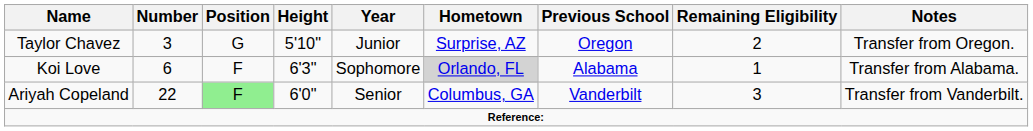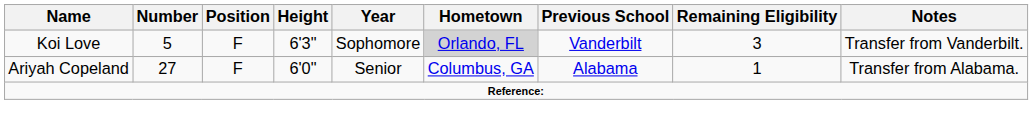- row: (69, 43)
(167, 69) 6 -> (167, 43) 5
(605, 69) Alabama -> (605, 43) Vanderbilt
(757, 69) 1 -> (757, 43) 3
(934, 69) Transfer from Alabama. -> (934, 43) Transfer from Vanderbilt.
(167, 95) 22 -> (167, 69) 27
(238, 95) lightgreen background -> (238, 69) no background
(605, 95) Vanderbilt -> (605, 69) Alabama
(757, 95) 3 -> (757, 69) 1
(934, 95) Transfer from Vanderbilt. -> (934, 69) Transfer from Alabama.
